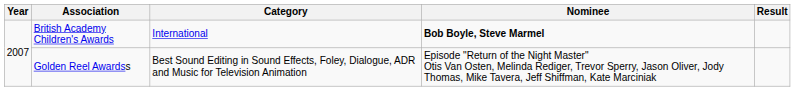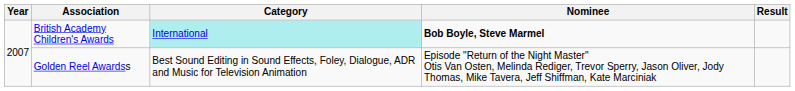(180, 34) no background -> (180, 34) paleturquoise background
